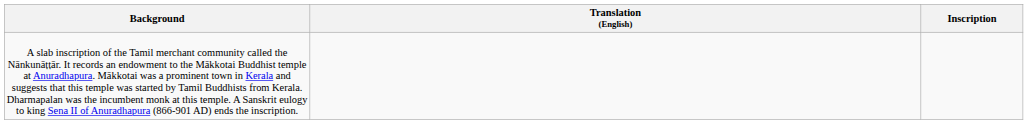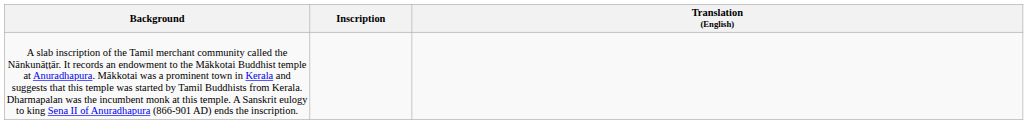columns swapped: (615, 18) <-> (972, 18)
